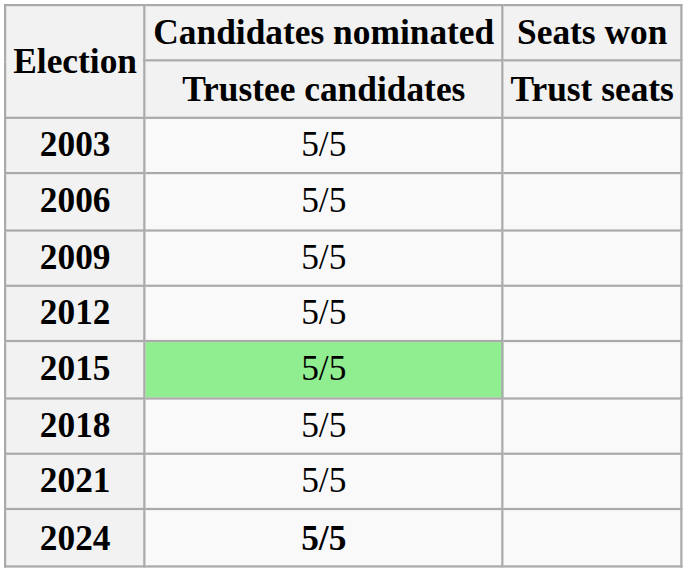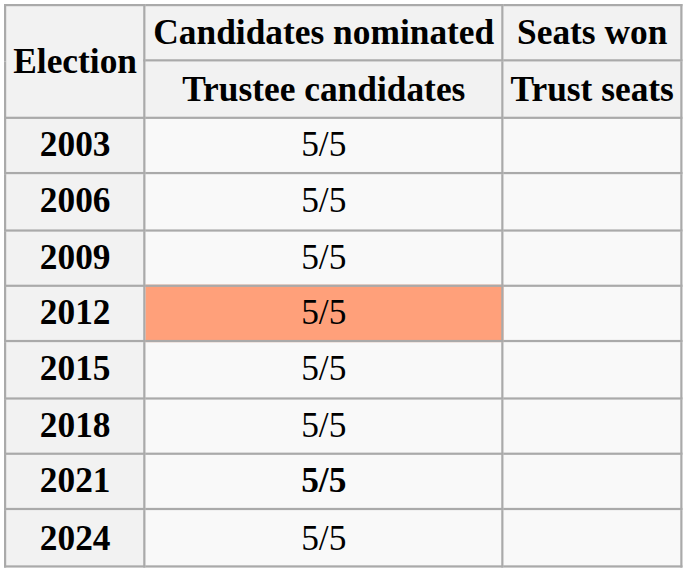(324, 312) no background -> (324, 312) lightsalmon background
(324, 369) lightgreen background -> (324, 369) no background
(324, 481) normal -> (324, 481) bold
(324, 537) bold -> (324, 537) normal
